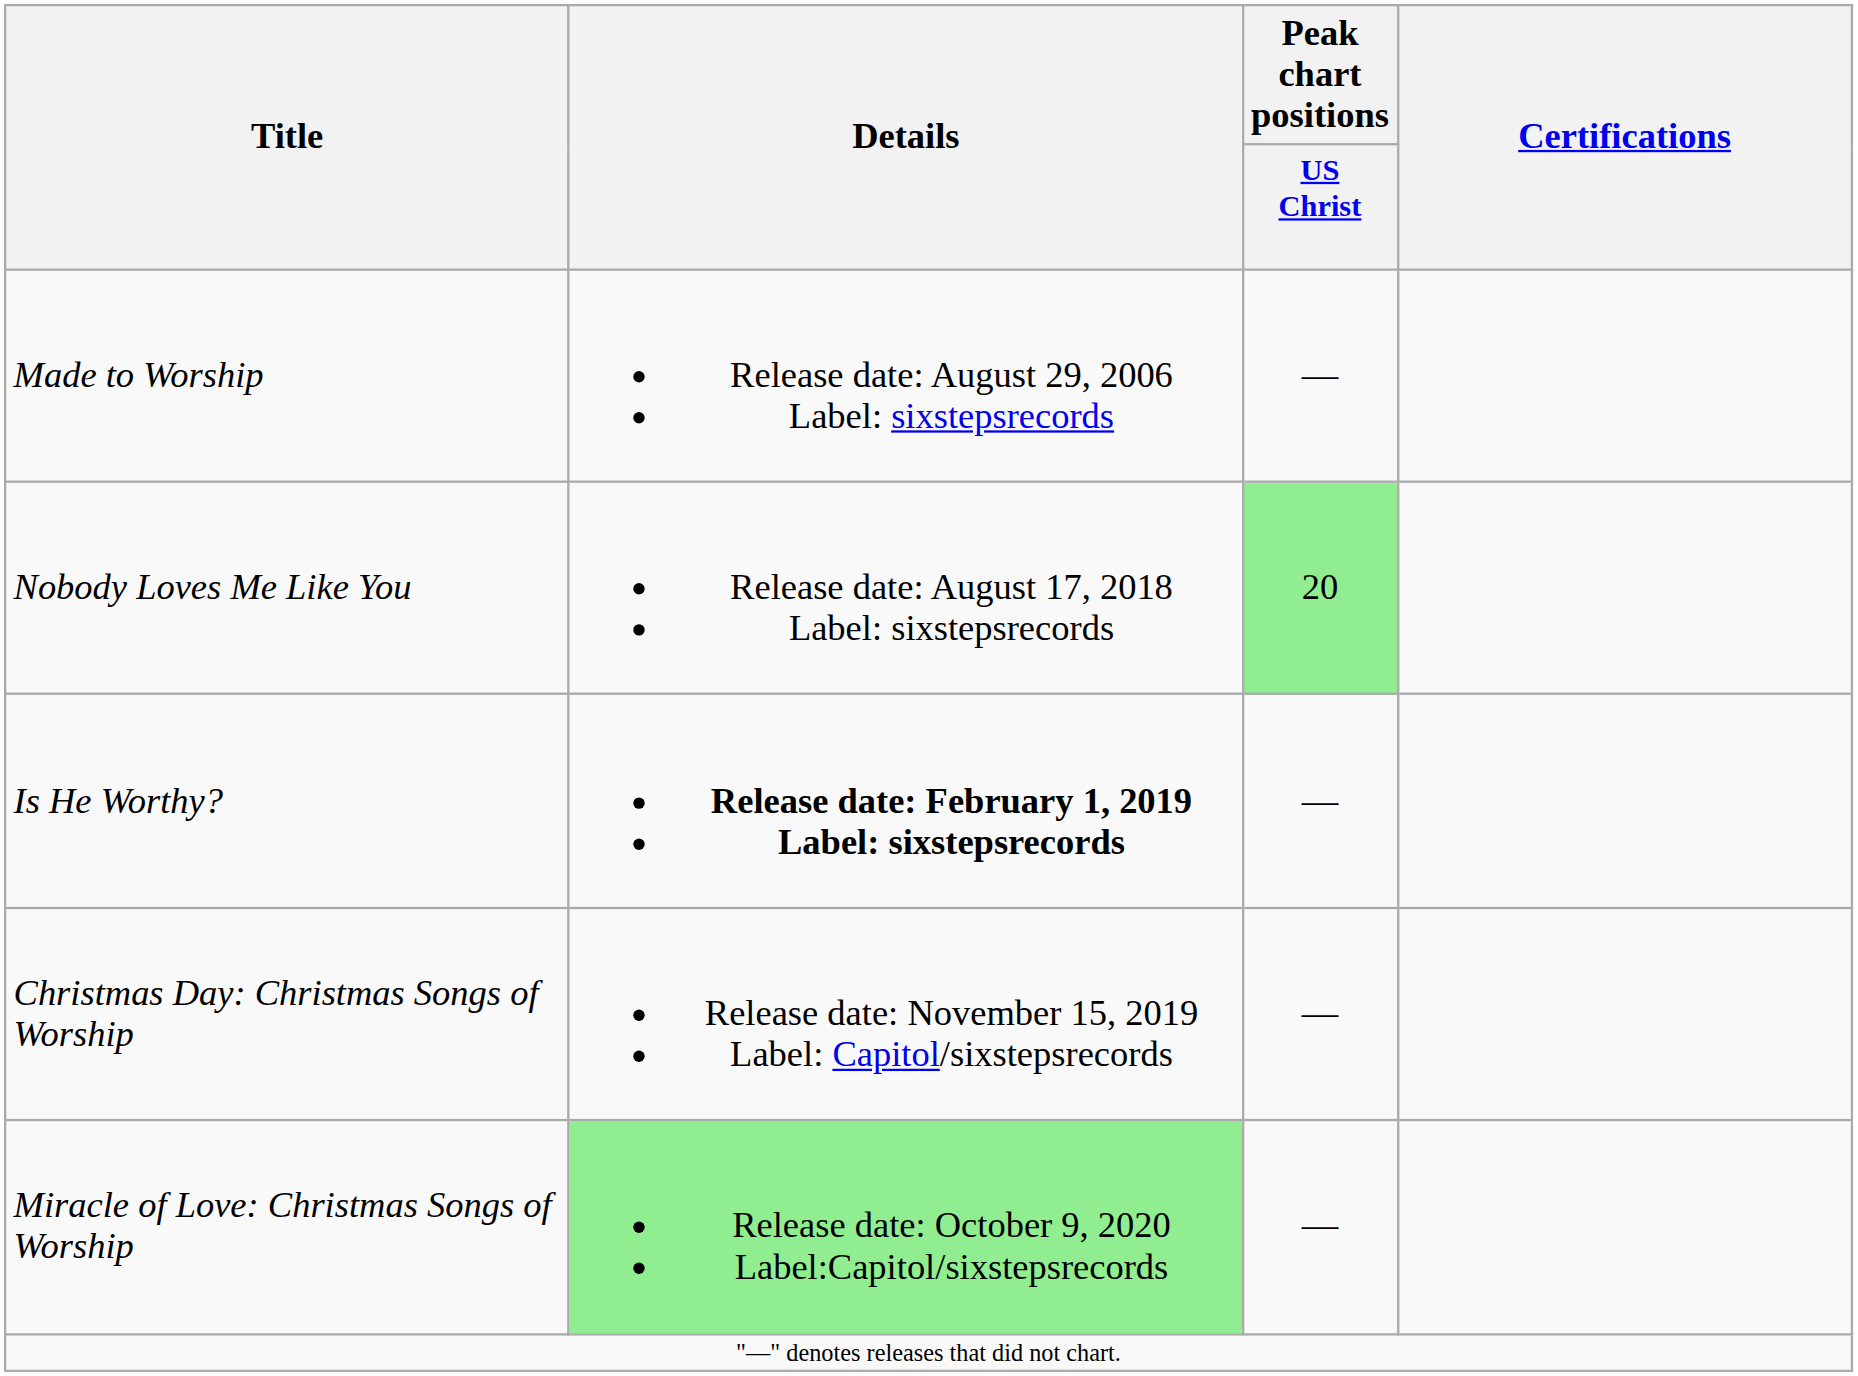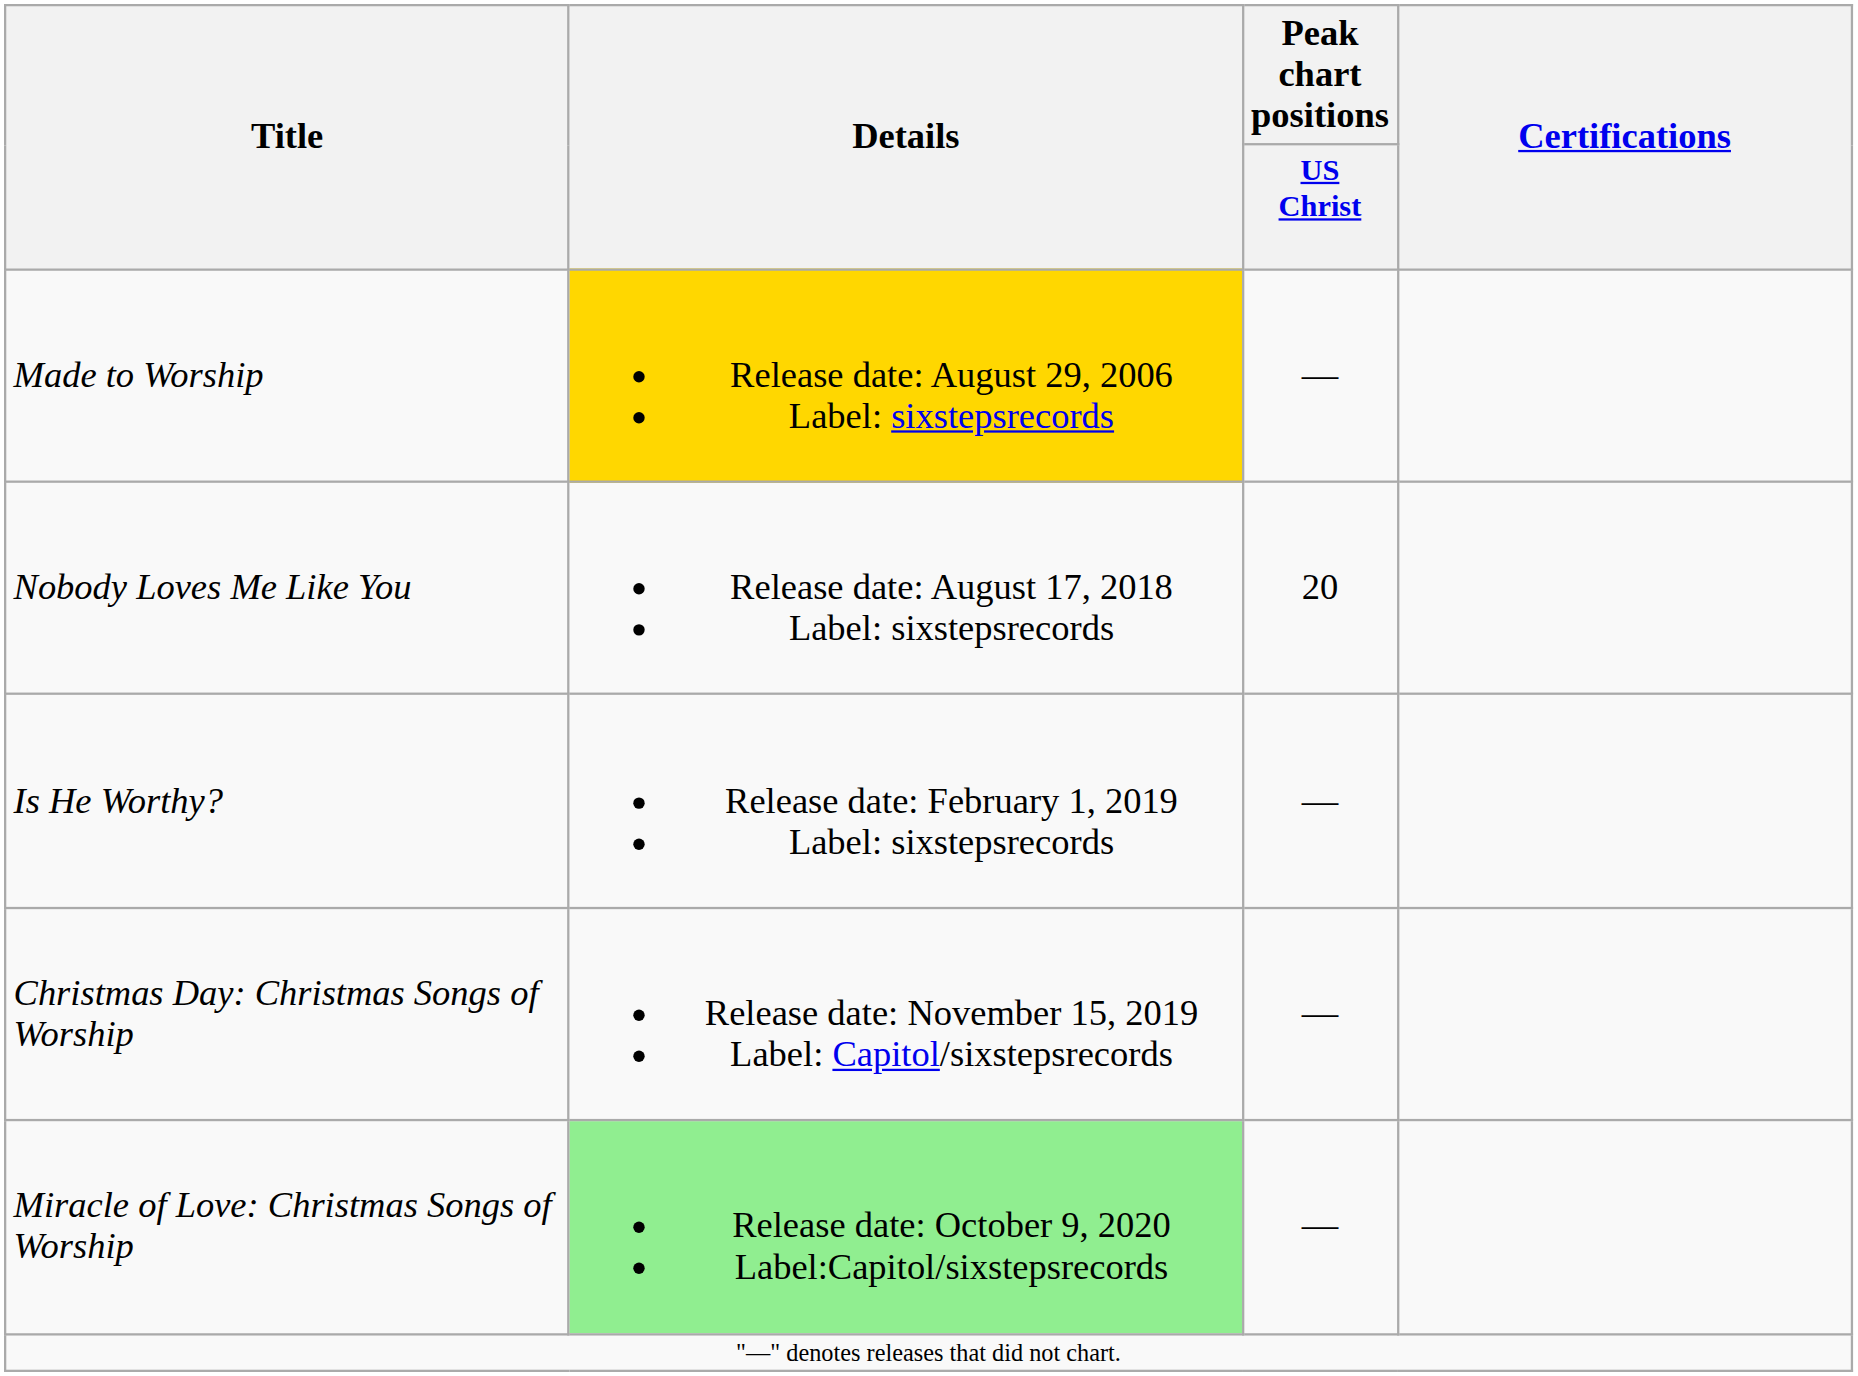(906, 396) no background -> (906, 396) gold background
(1320, 587) lightgreen background -> (1320, 587) no background
(906, 822) bold -> (906, 822) normal
